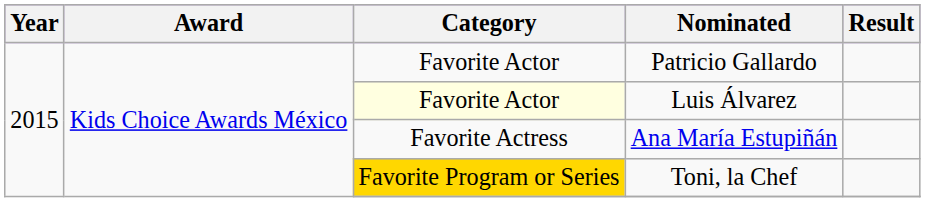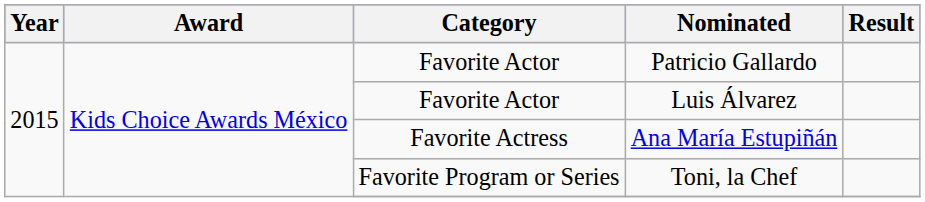(489, 100) lightyellow background -> (489, 100) no background
(489, 176) gold background -> (489, 176) no background
